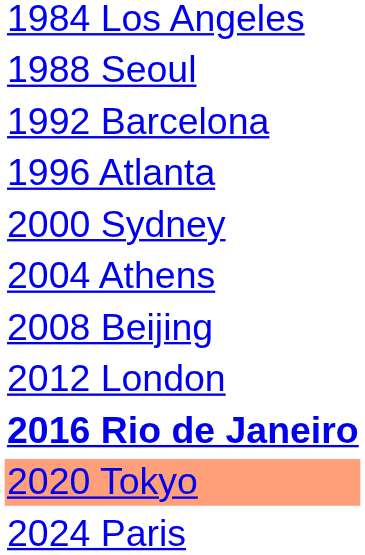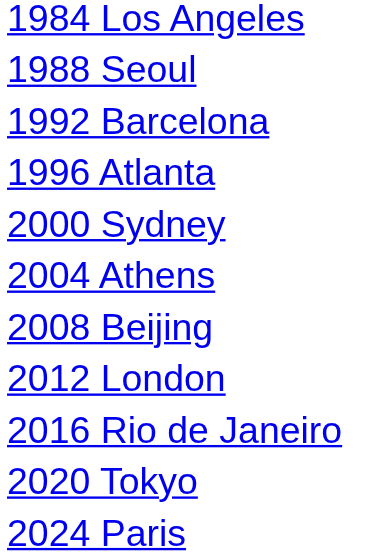(183, 430) bold -> (175, 430) normal
(102, 481) lightsalmon background -> (102, 481) no background
